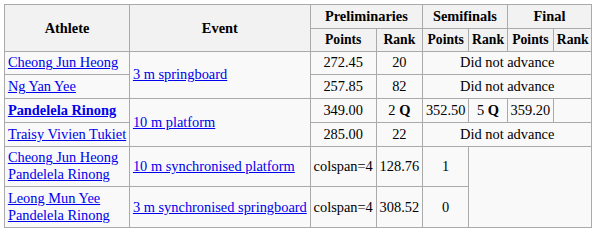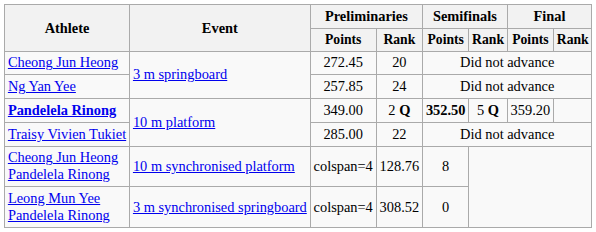(399, 86) 82 -> (399, 86) 24
(446, 110) normal -> (446, 110) bold
(446, 166) 1 -> (446, 166) 8
